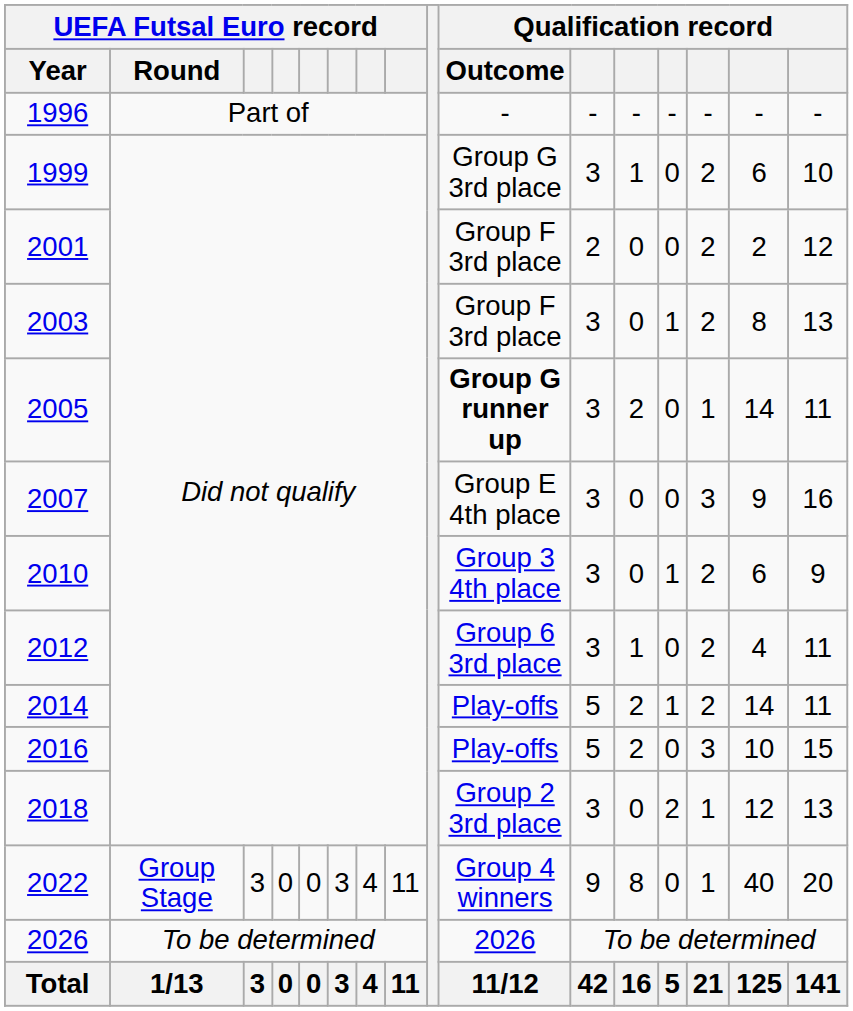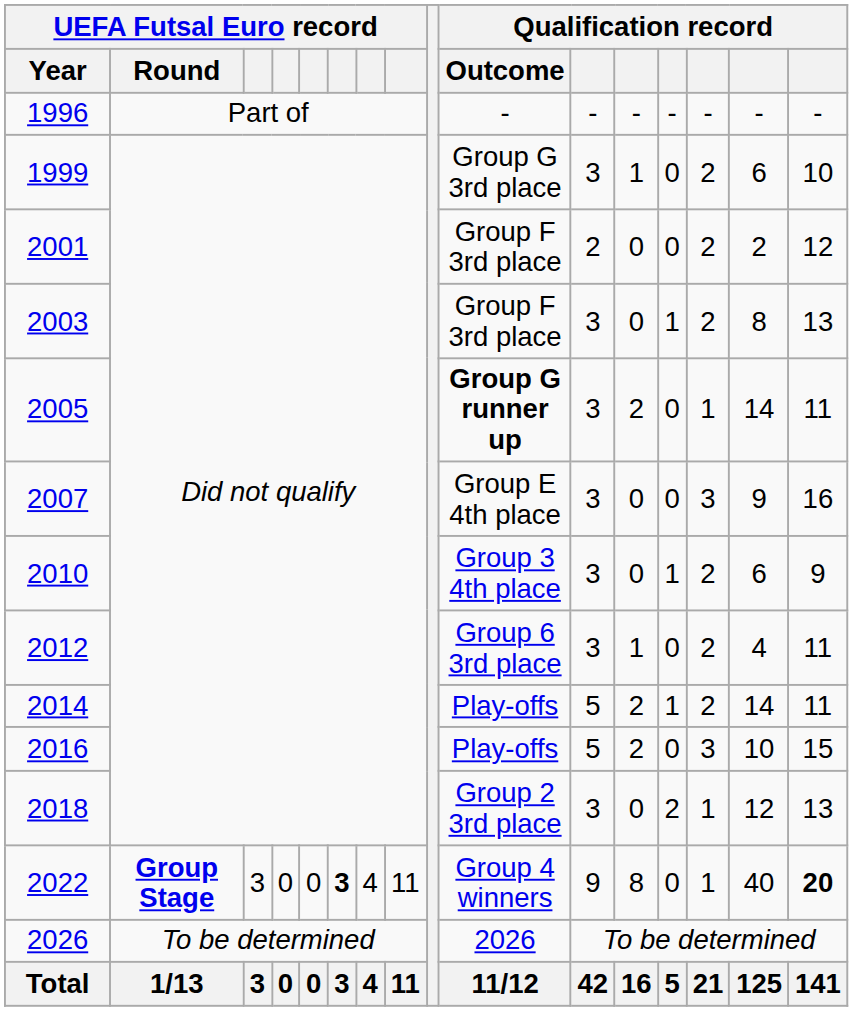(177, 882) normal -> (177, 882) bold
(342, 882) normal -> (342, 882) bold
(818, 882) normal -> (818, 882) bold
